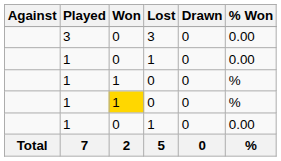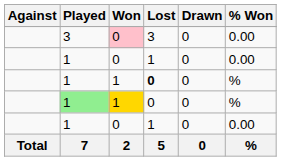(116, 37) no background -> (116, 37) pink background
(151, 80) normal -> (151, 80) bold
(67, 102) no background -> (67, 102) lightgreen background
